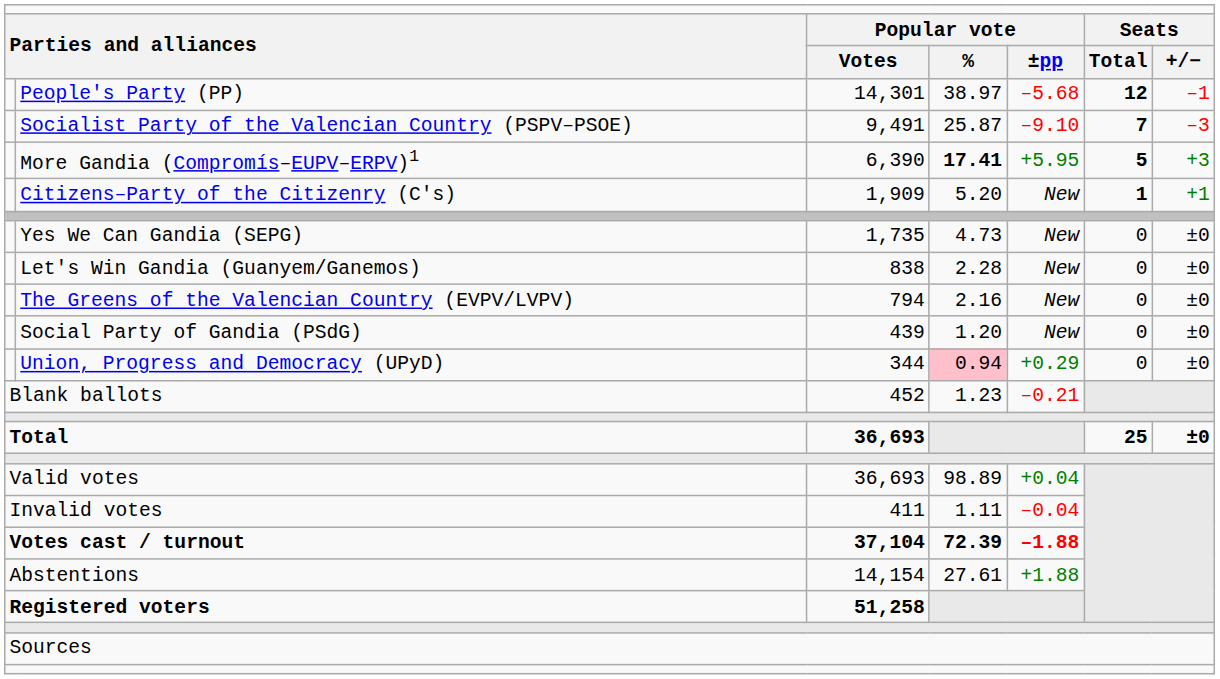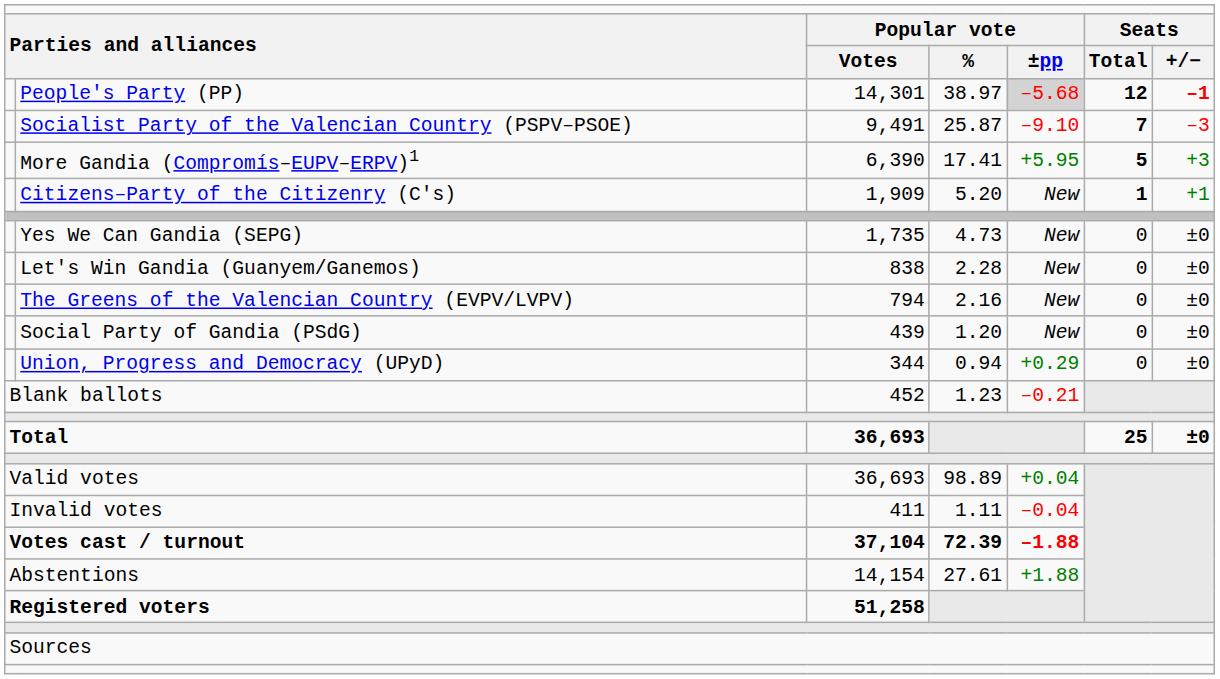(1050, 94) no background -> (1050, 94) lightgrey background
(1198, 94) normal -> (1198, 94) bold
(973, 161) bold -> (973, 161) normal
(978, 364) pink background -> (978, 364) no background
